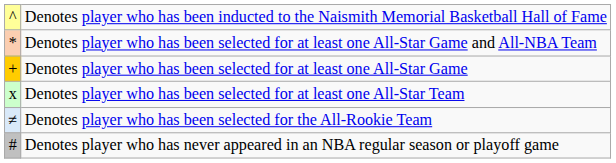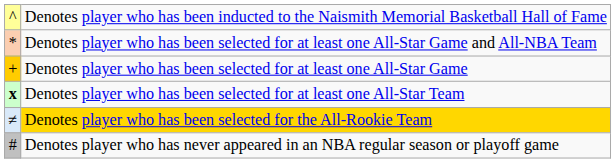(13, 94) normal -> (13, 94) bold
(228, 119) no background -> (228, 119) gold background
